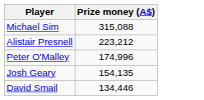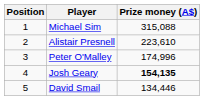+ column: (25, 12)
(116, 42) 223,212 -> (158, 42) 223,610
(116, 73) normal -> (158, 73) bold
